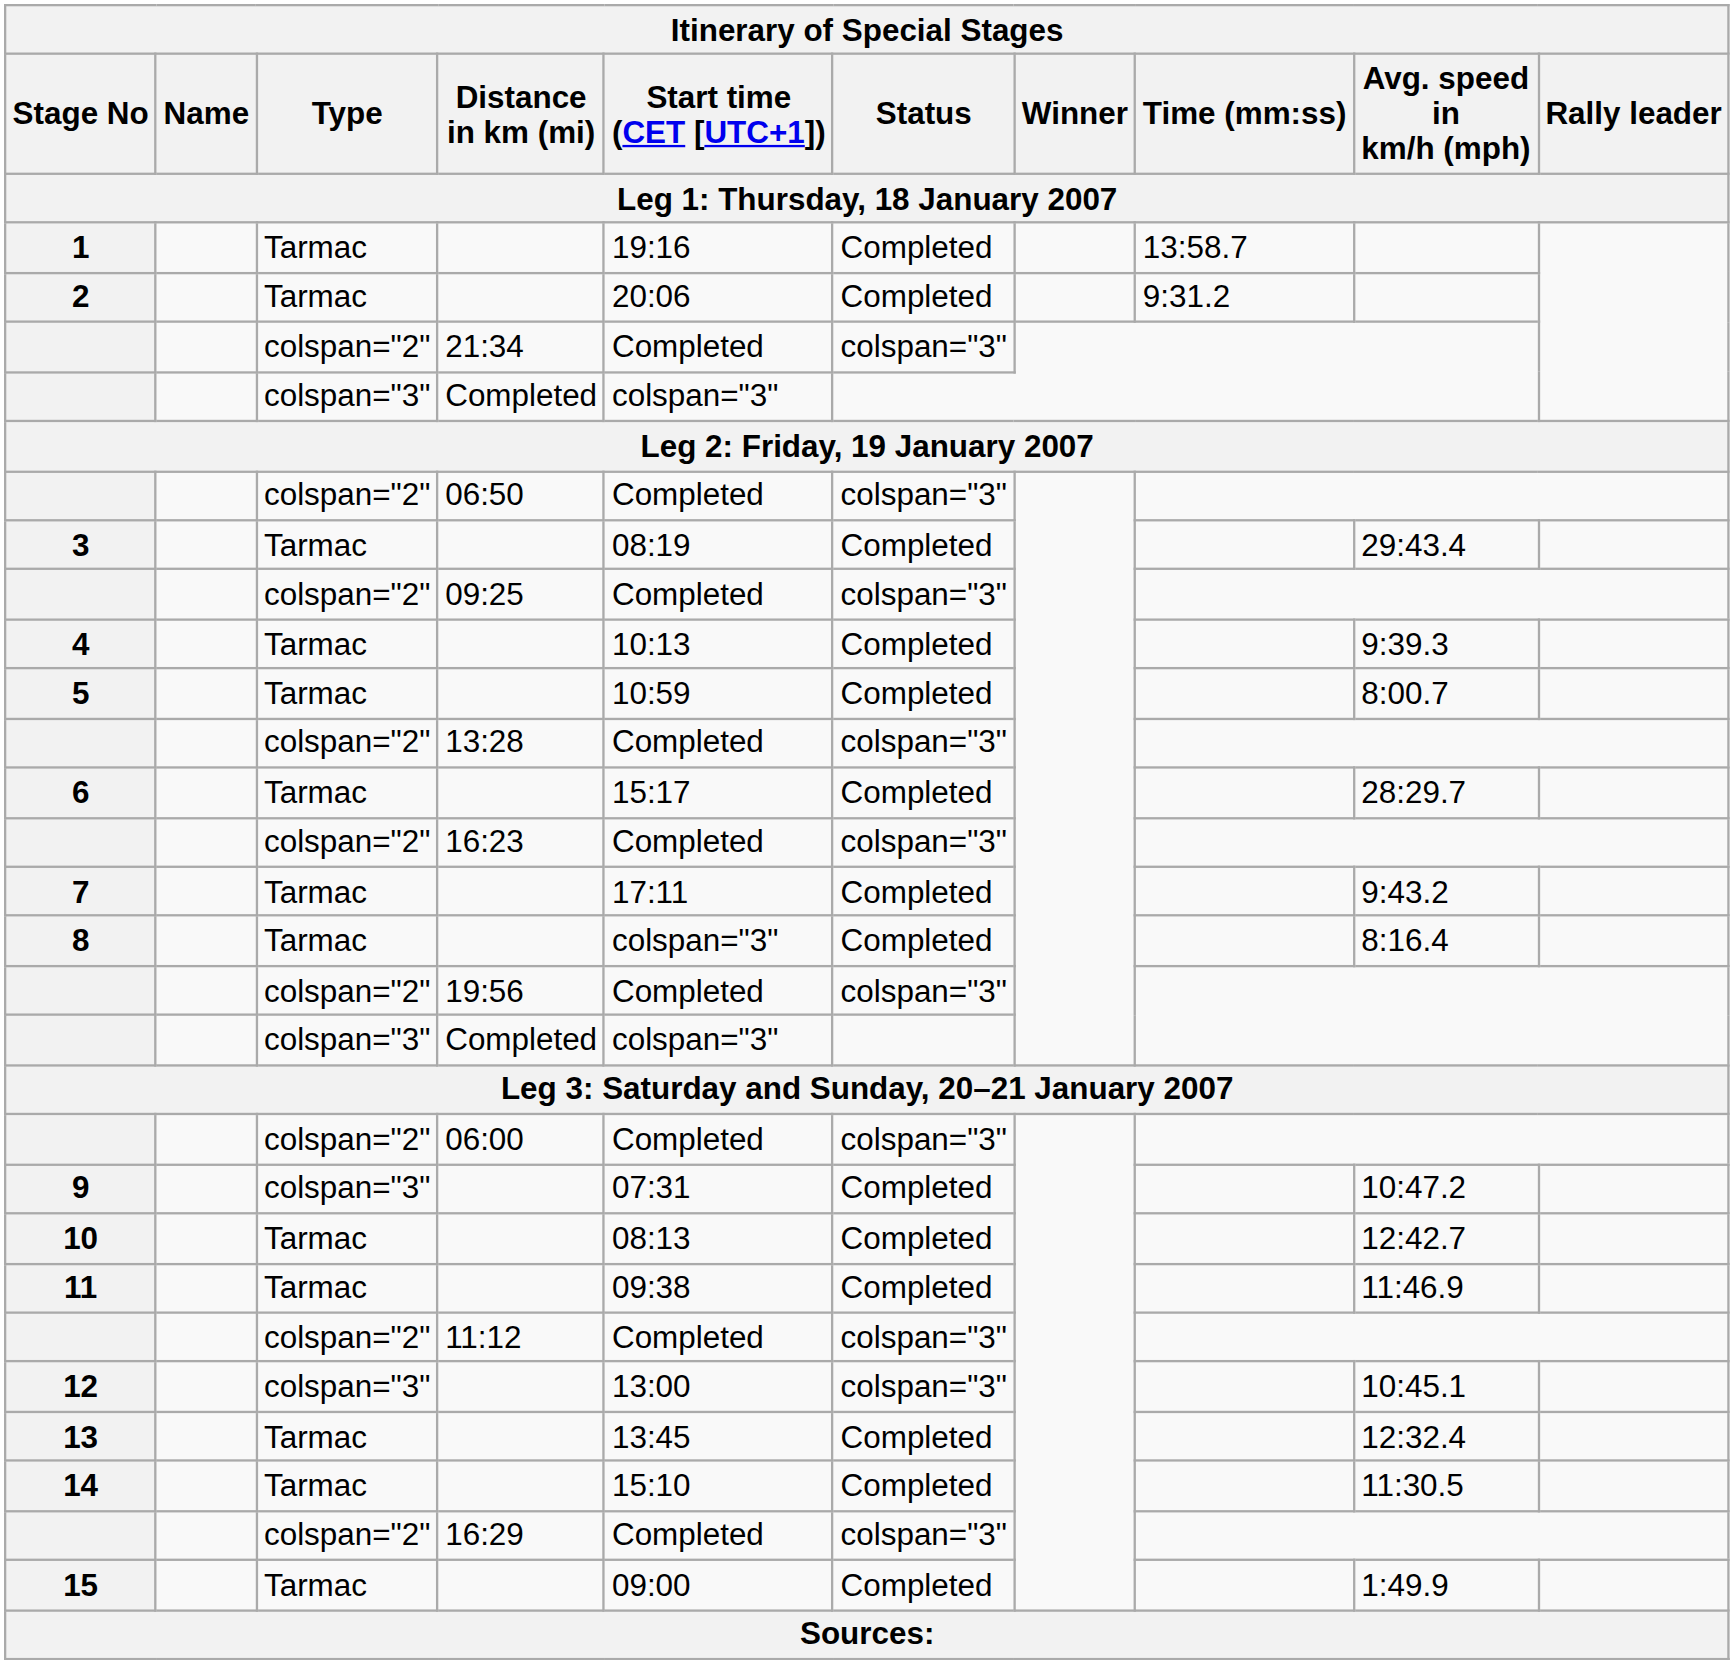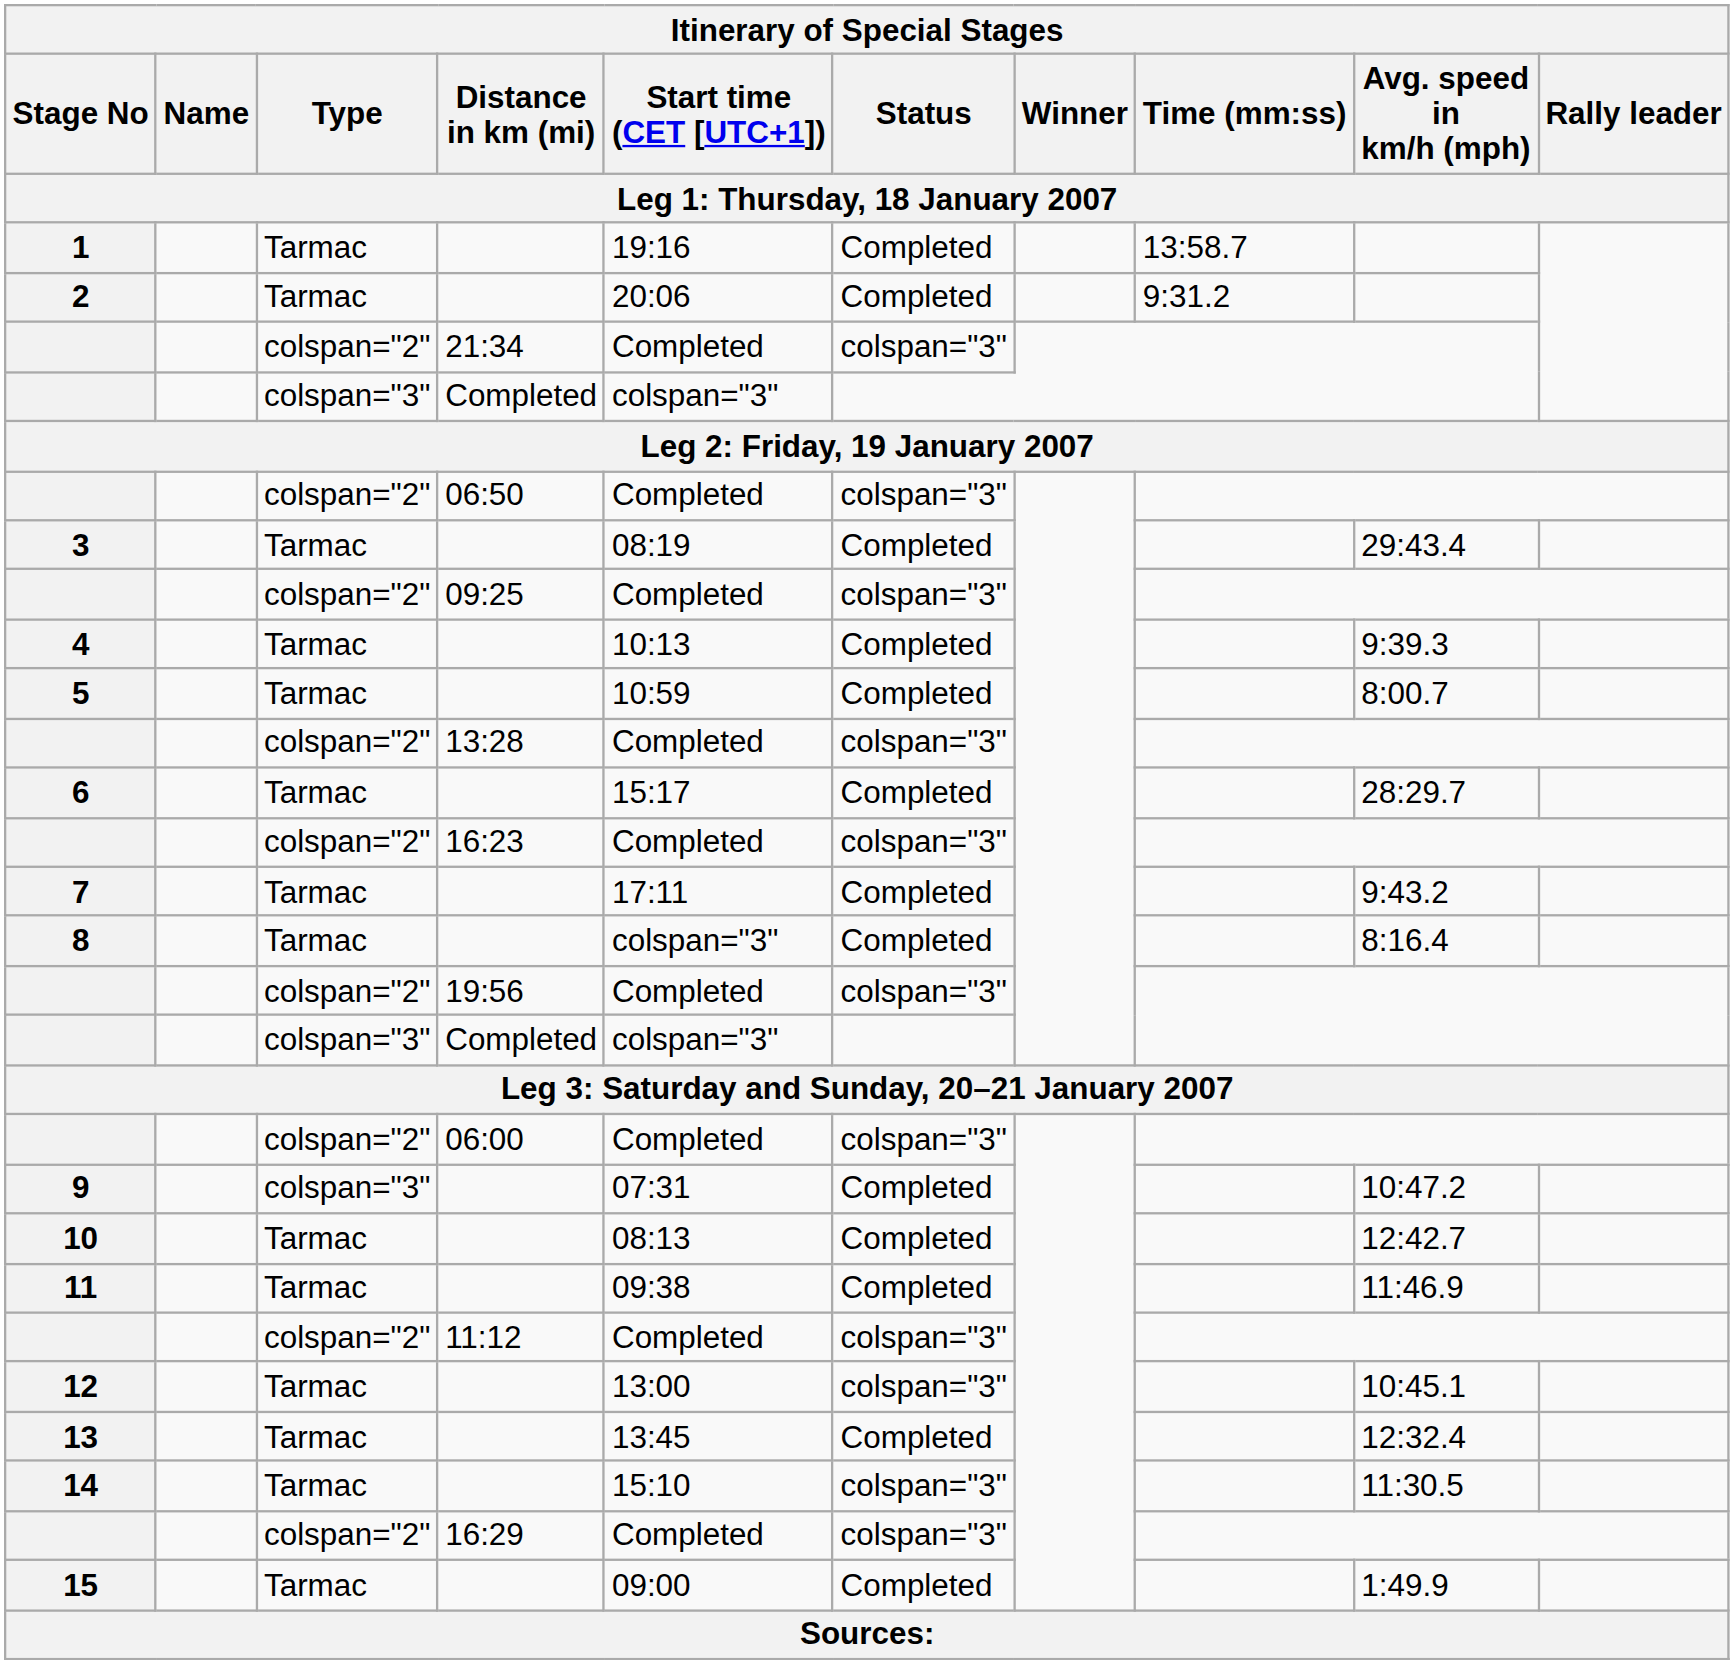(347, 1386) colspan="3" -> (315, 1386) Tarmac
(917, 1485) Completed -> (924, 1485) colspan="3"
